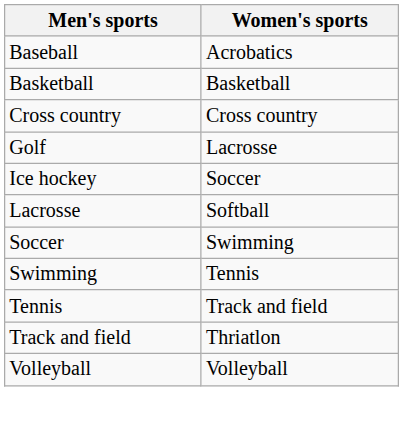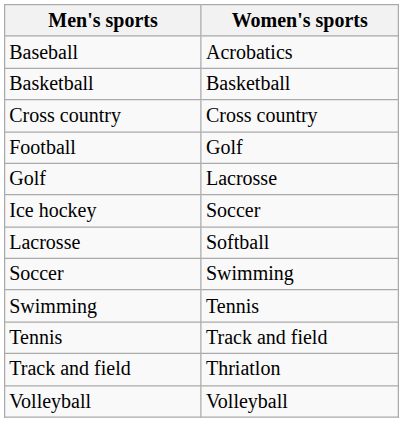+ row: (43, 147)
